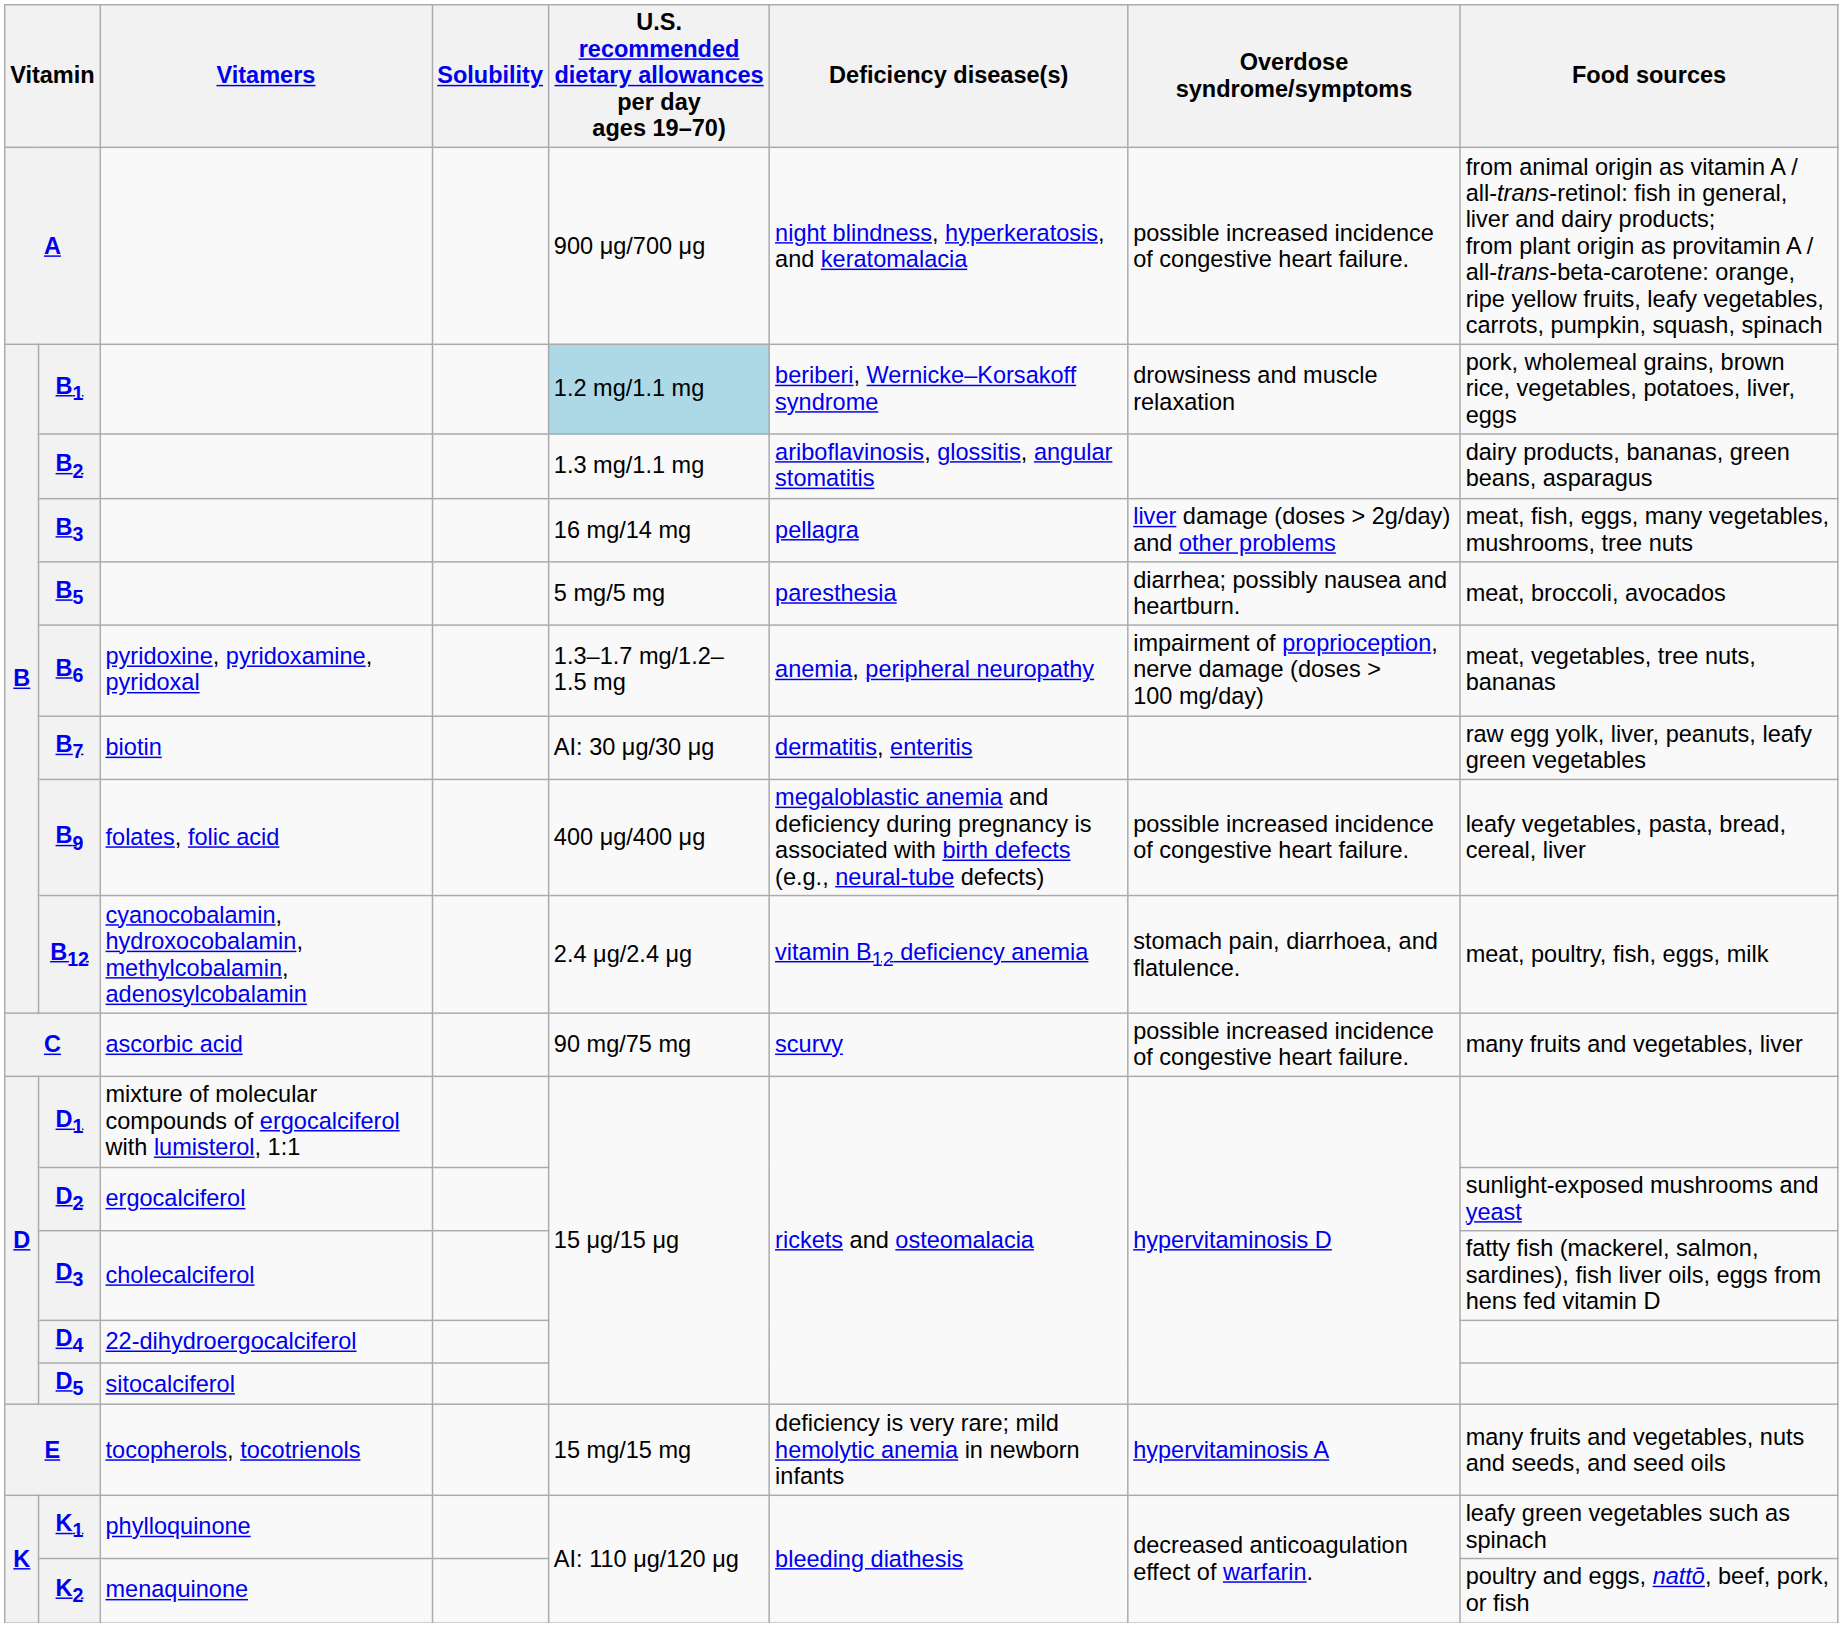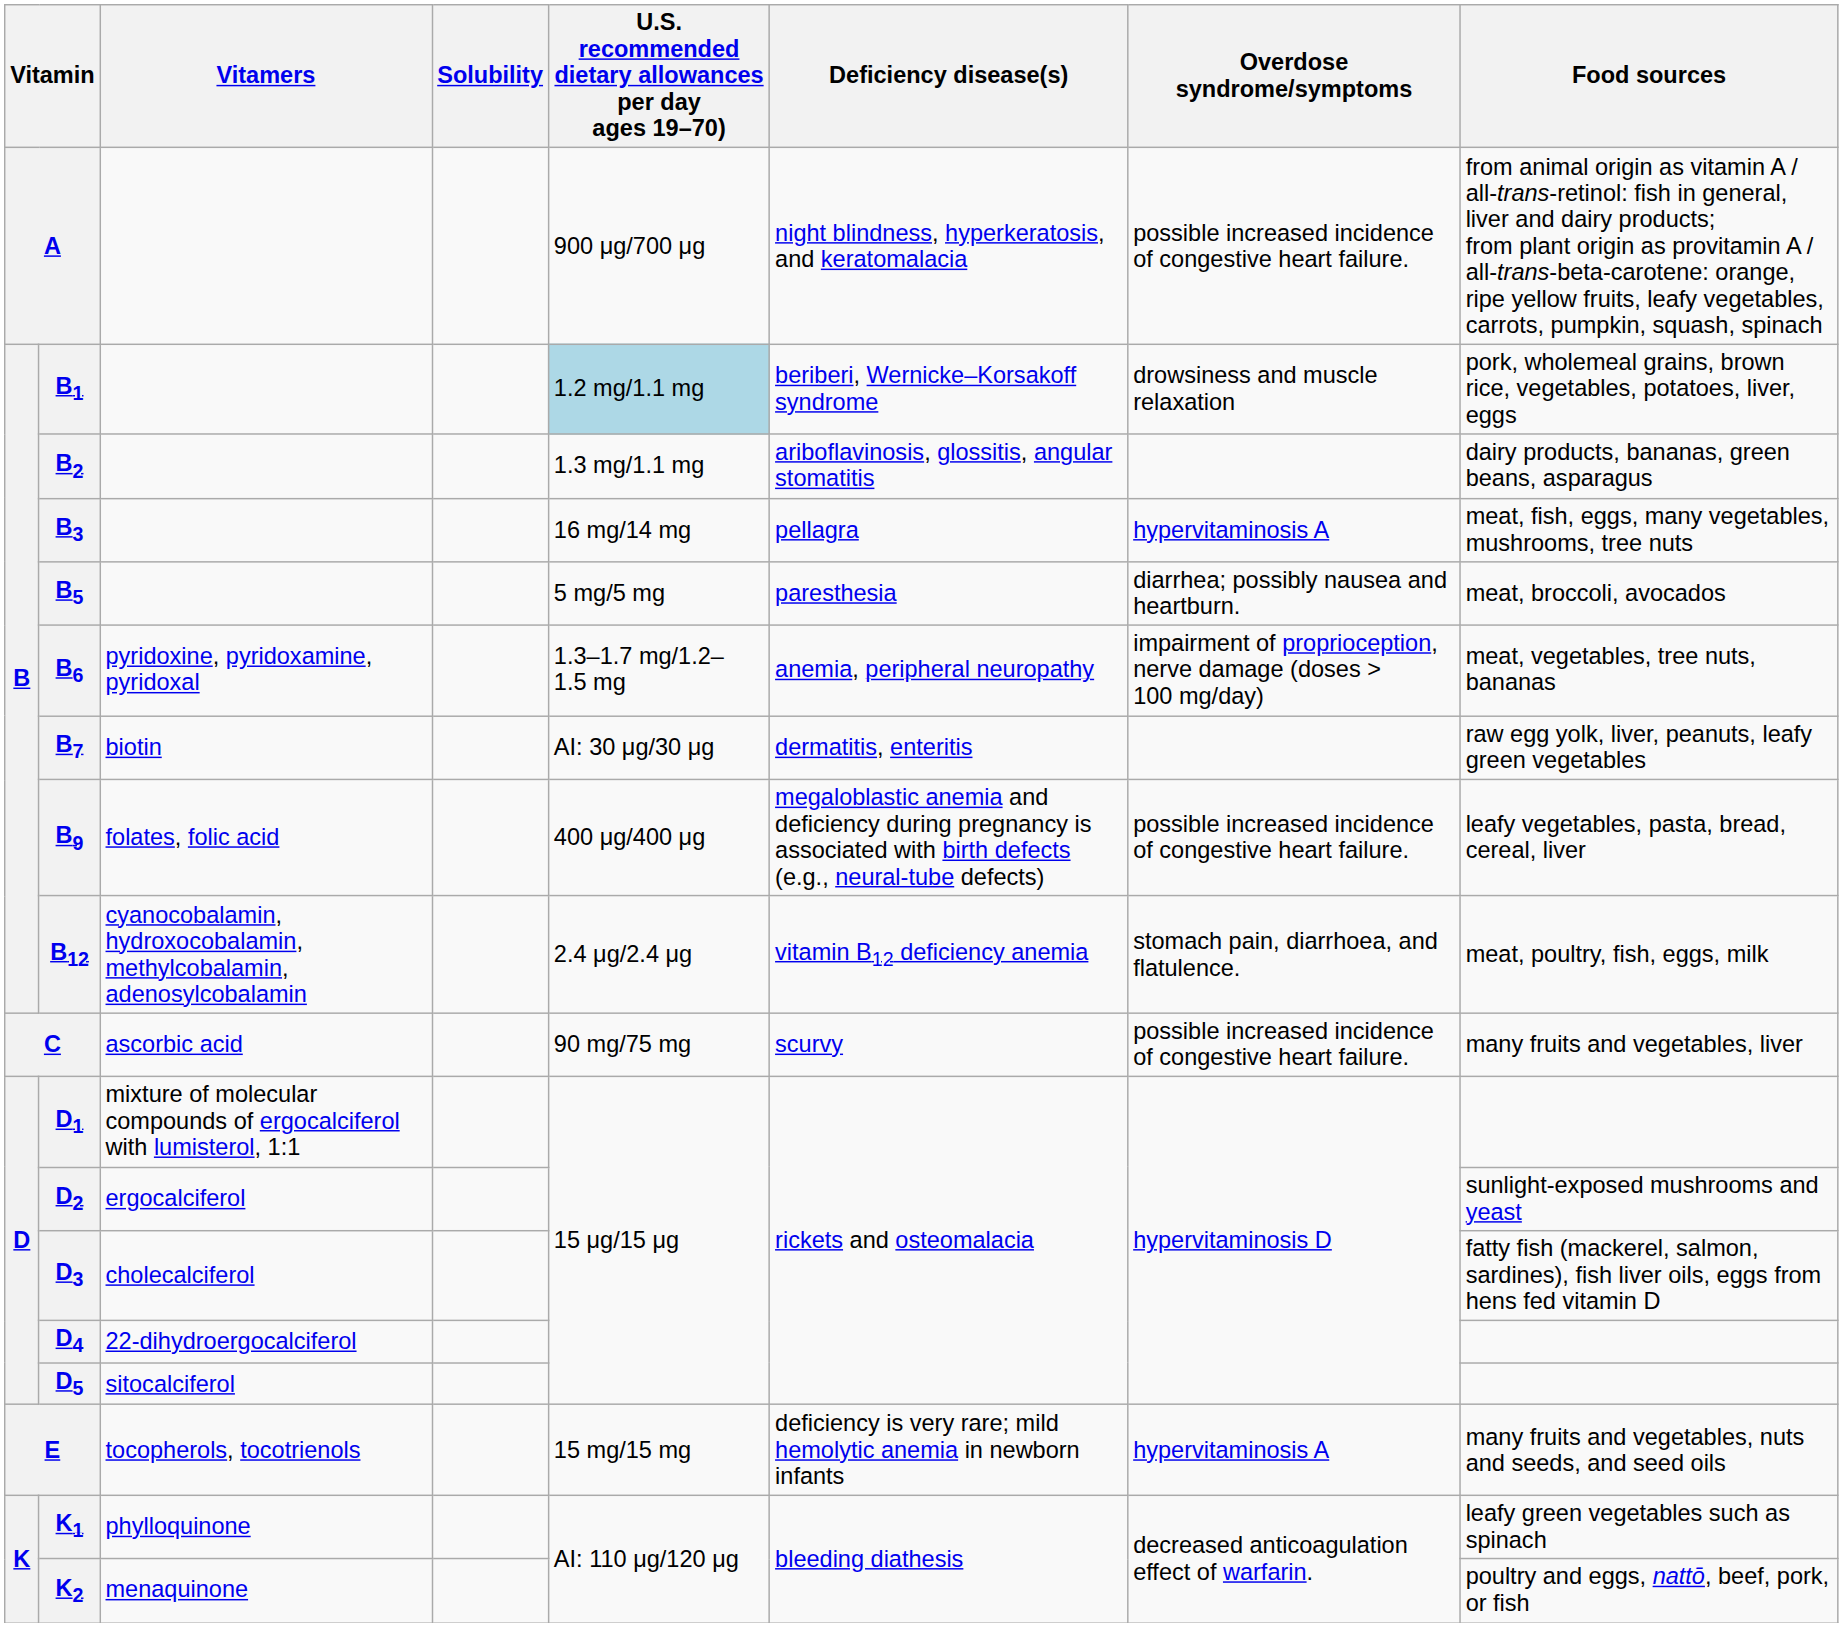(1292, 529) liver damage (doses > 2g/day) and other problems -> (1231, 529) hypervitaminosis A
